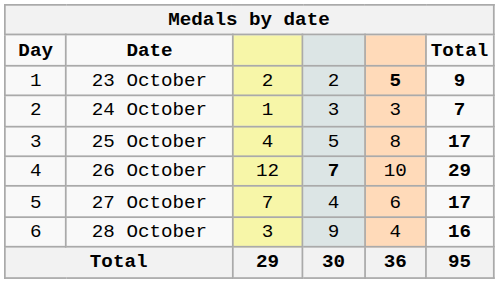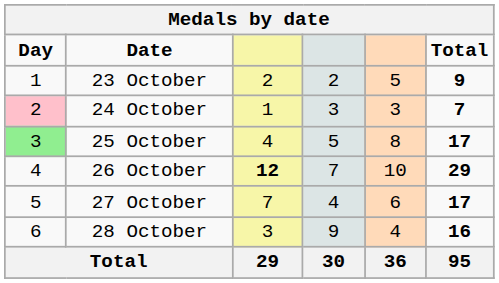(395, 81) bold -> (395, 81) normal
(36, 111) no background -> (36, 111) pink background
(36, 141) no background -> (36, 141) lightgreen background
(268, 171) normal -> (268, 171) bold
(334, 171) bold -> (334, 171) normal
